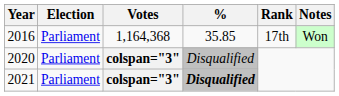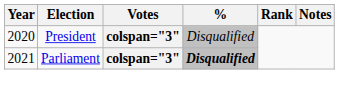- row: (21, 36)
(70, 58) Parliament -> (70, 36) President
